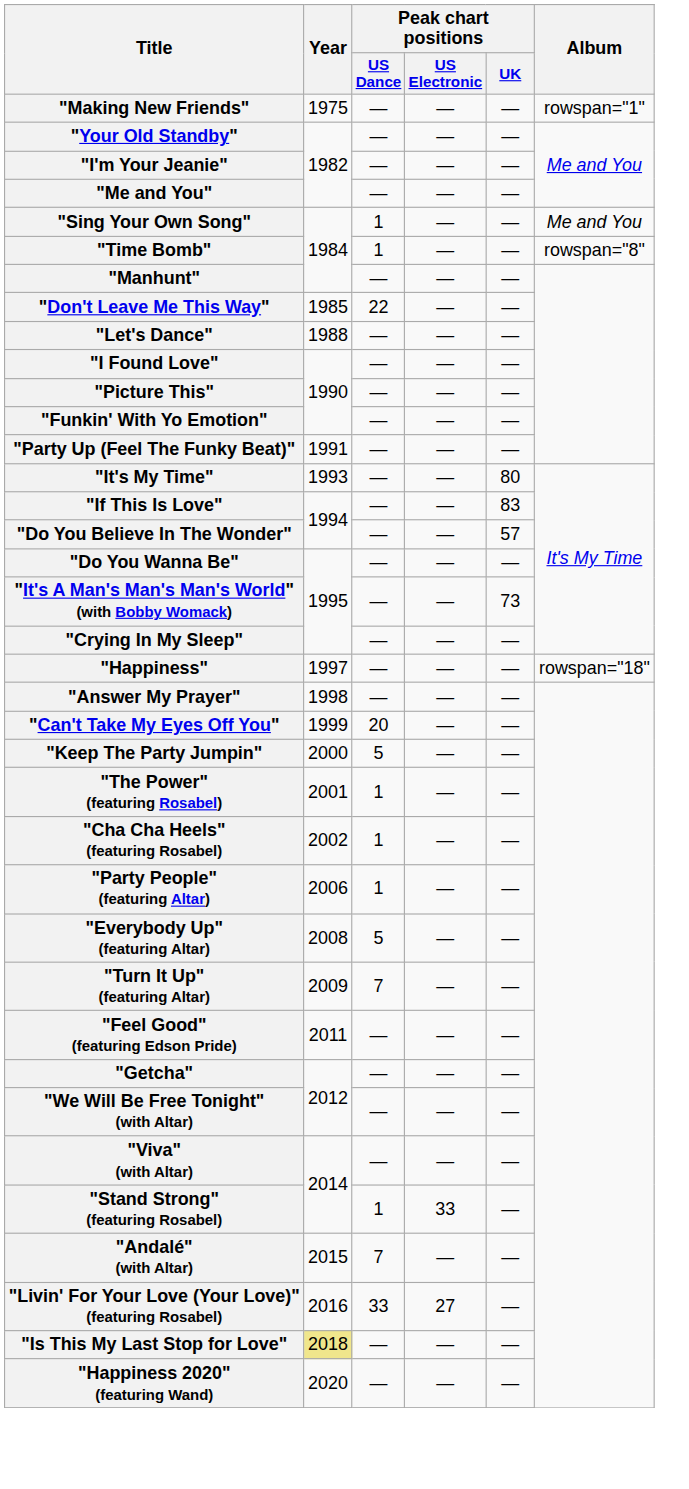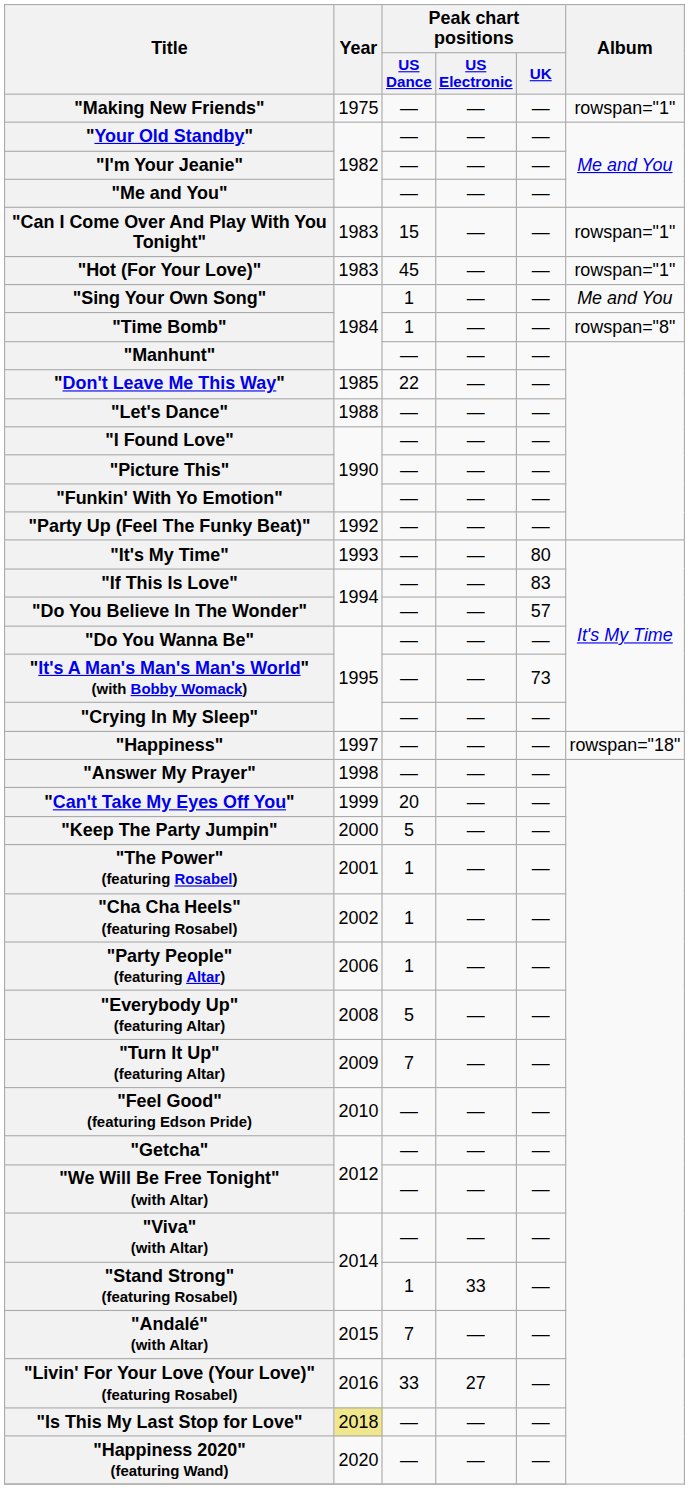+ row: (169, 231)
+ row: (169, 270)
(328, 449) 1991 -> (358, 526) 1992
(328, 1034) 2011 -> (358, 1111) 2010
